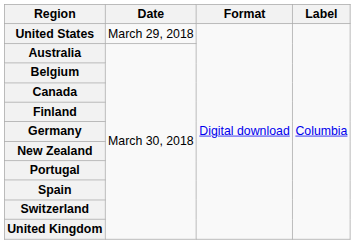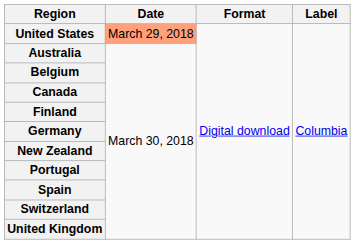(151, 33) no background -> (151, 33) lightsalmon background
